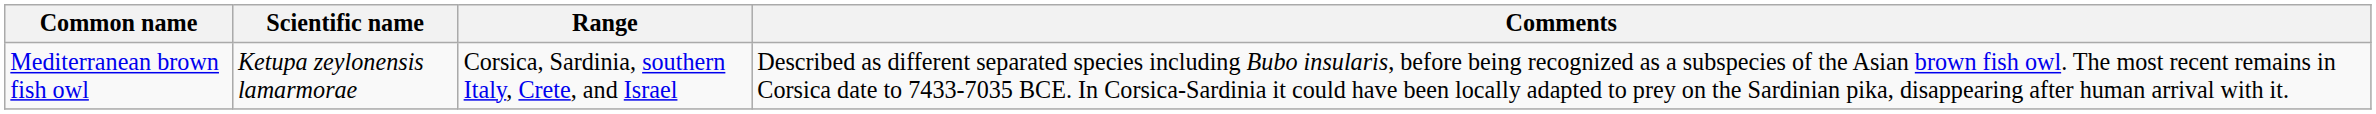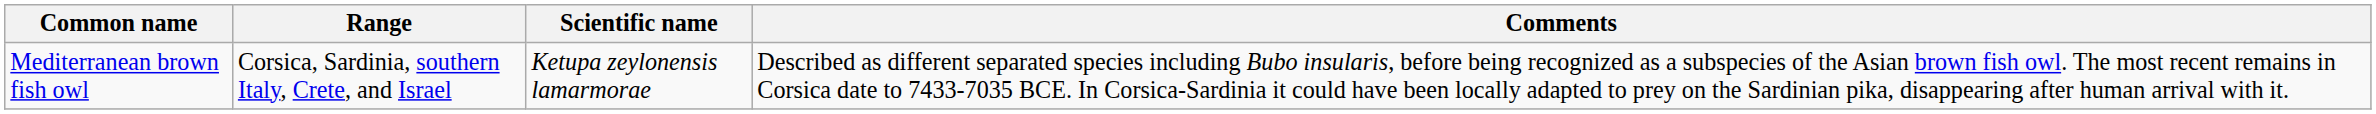columns swapped: (345, 23) <-> (605, 23)
